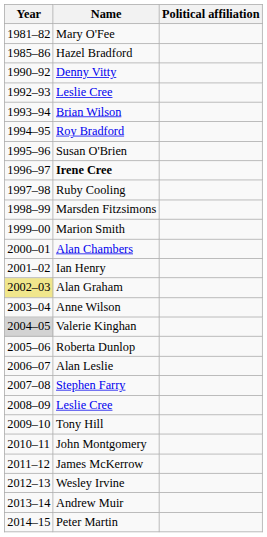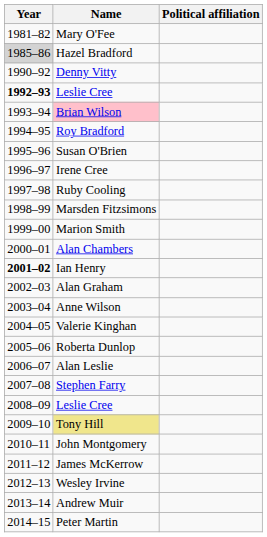(29, 53) no background -> (29, 53) lightgrey background
(29, 92) normal -> (29, 92) bold
(89, 111) no background -> (89, 111) pink background
(84, 170) bold -> (82, 170) normal
(29, 268) normal -> (29, 268) bold
(29, 287) khaki background -> (29, 287) no background
(29, 326) lightgrey background -> (29, 326) no background
(80, 424) no background -> (80, 424) khaki background
